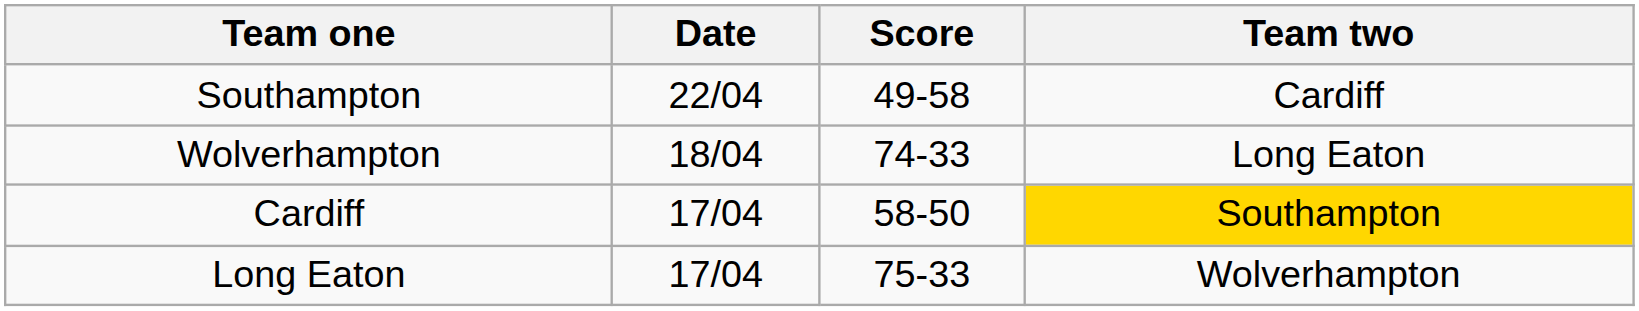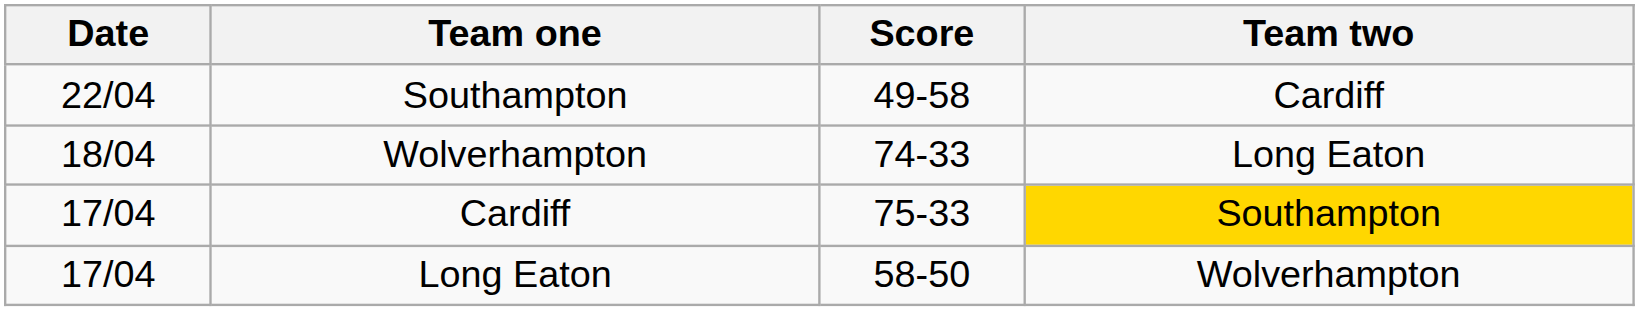columns swapped: (716, 34) <-> (309, 34)
(922, 214) 58-50 -> (922, 214) 75-33
(922, 273) 75-33 -> (922, 273) 58-50
